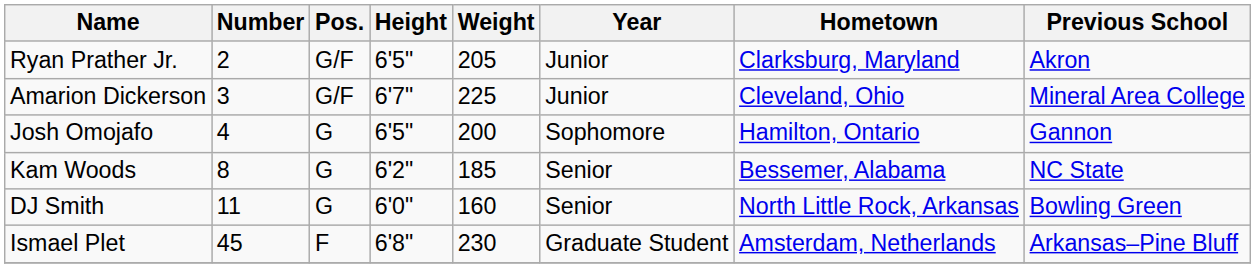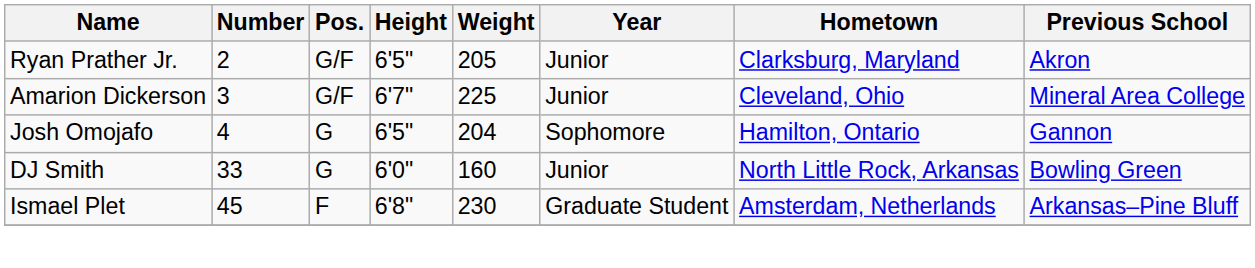(477, 133) 200 -> (477, 133) 204
- row: (73, 170)
(229, 206) 11 -> (230, 170) 33
(579, 206) Senior -> (577, 170) Junior
